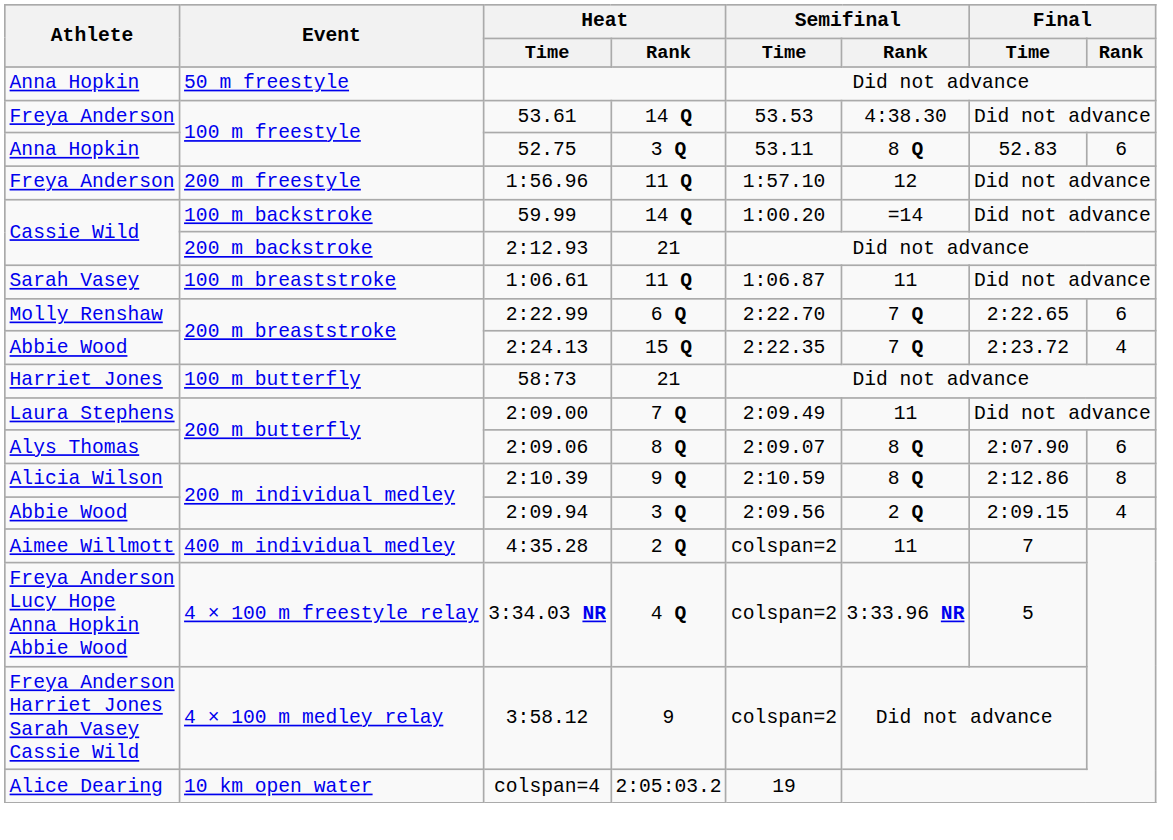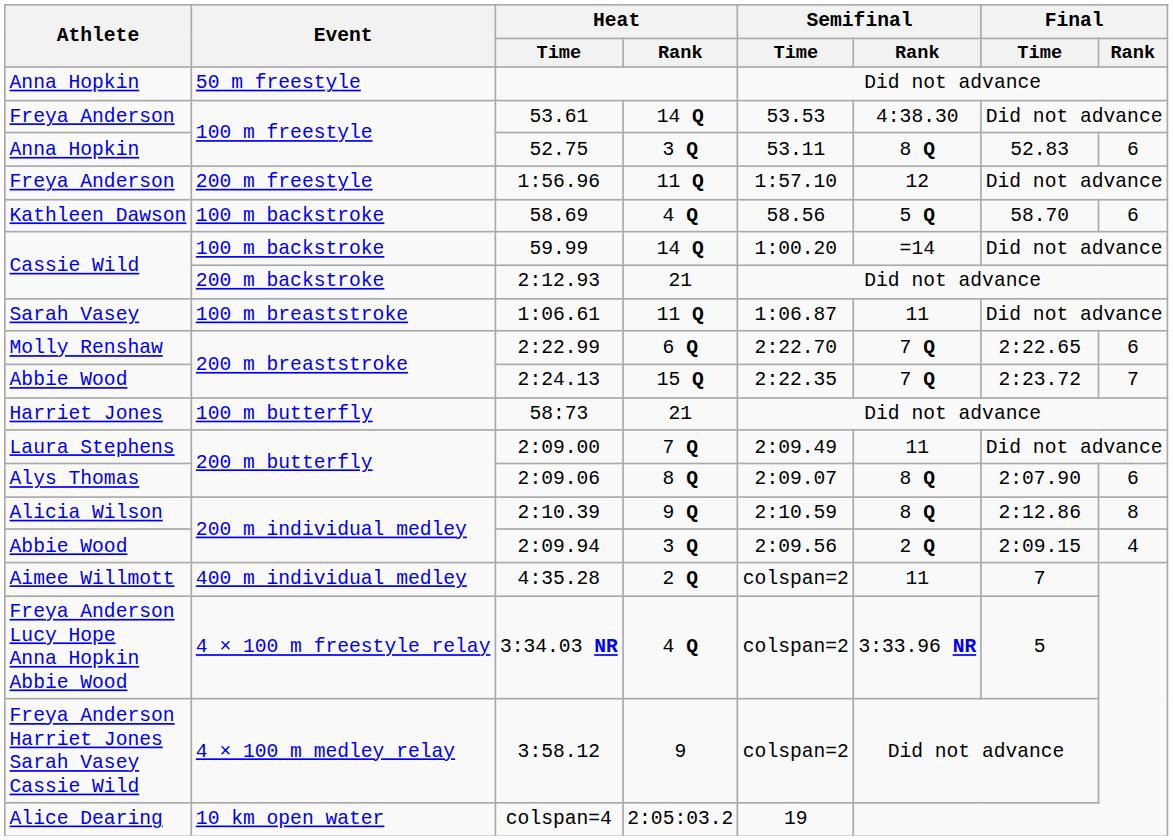+ row: (559, 215)
(1121, 348) 4 -> (1133, 381) 7
